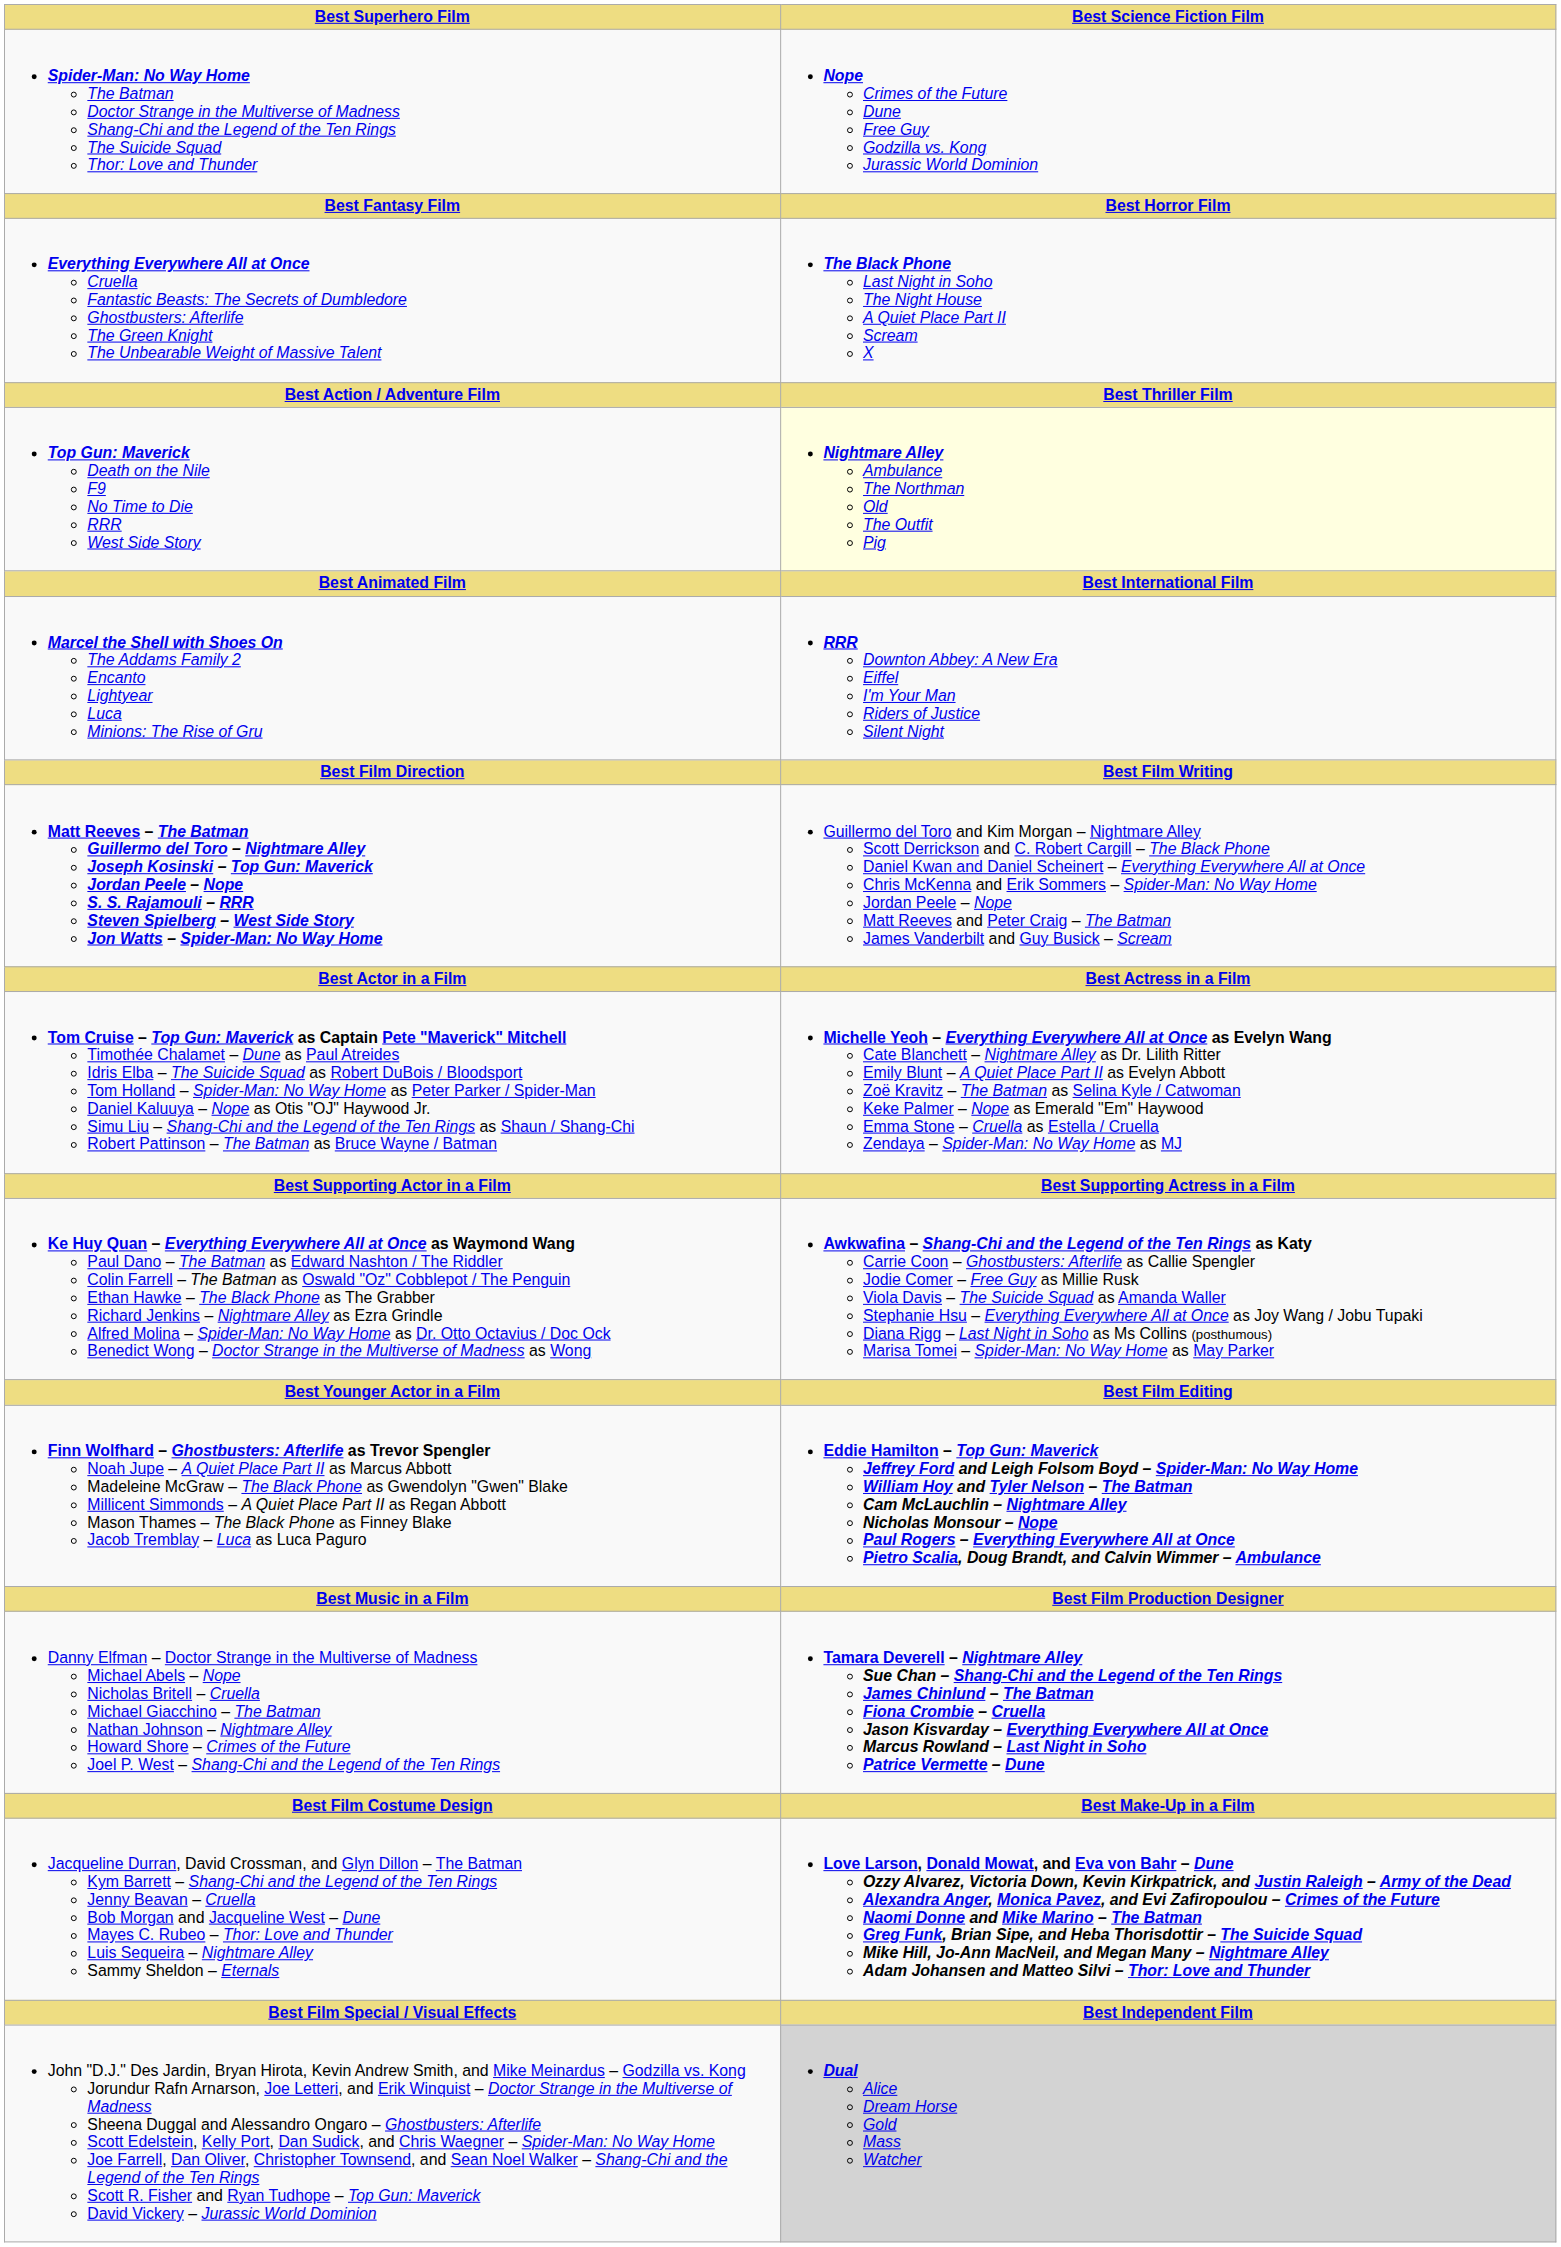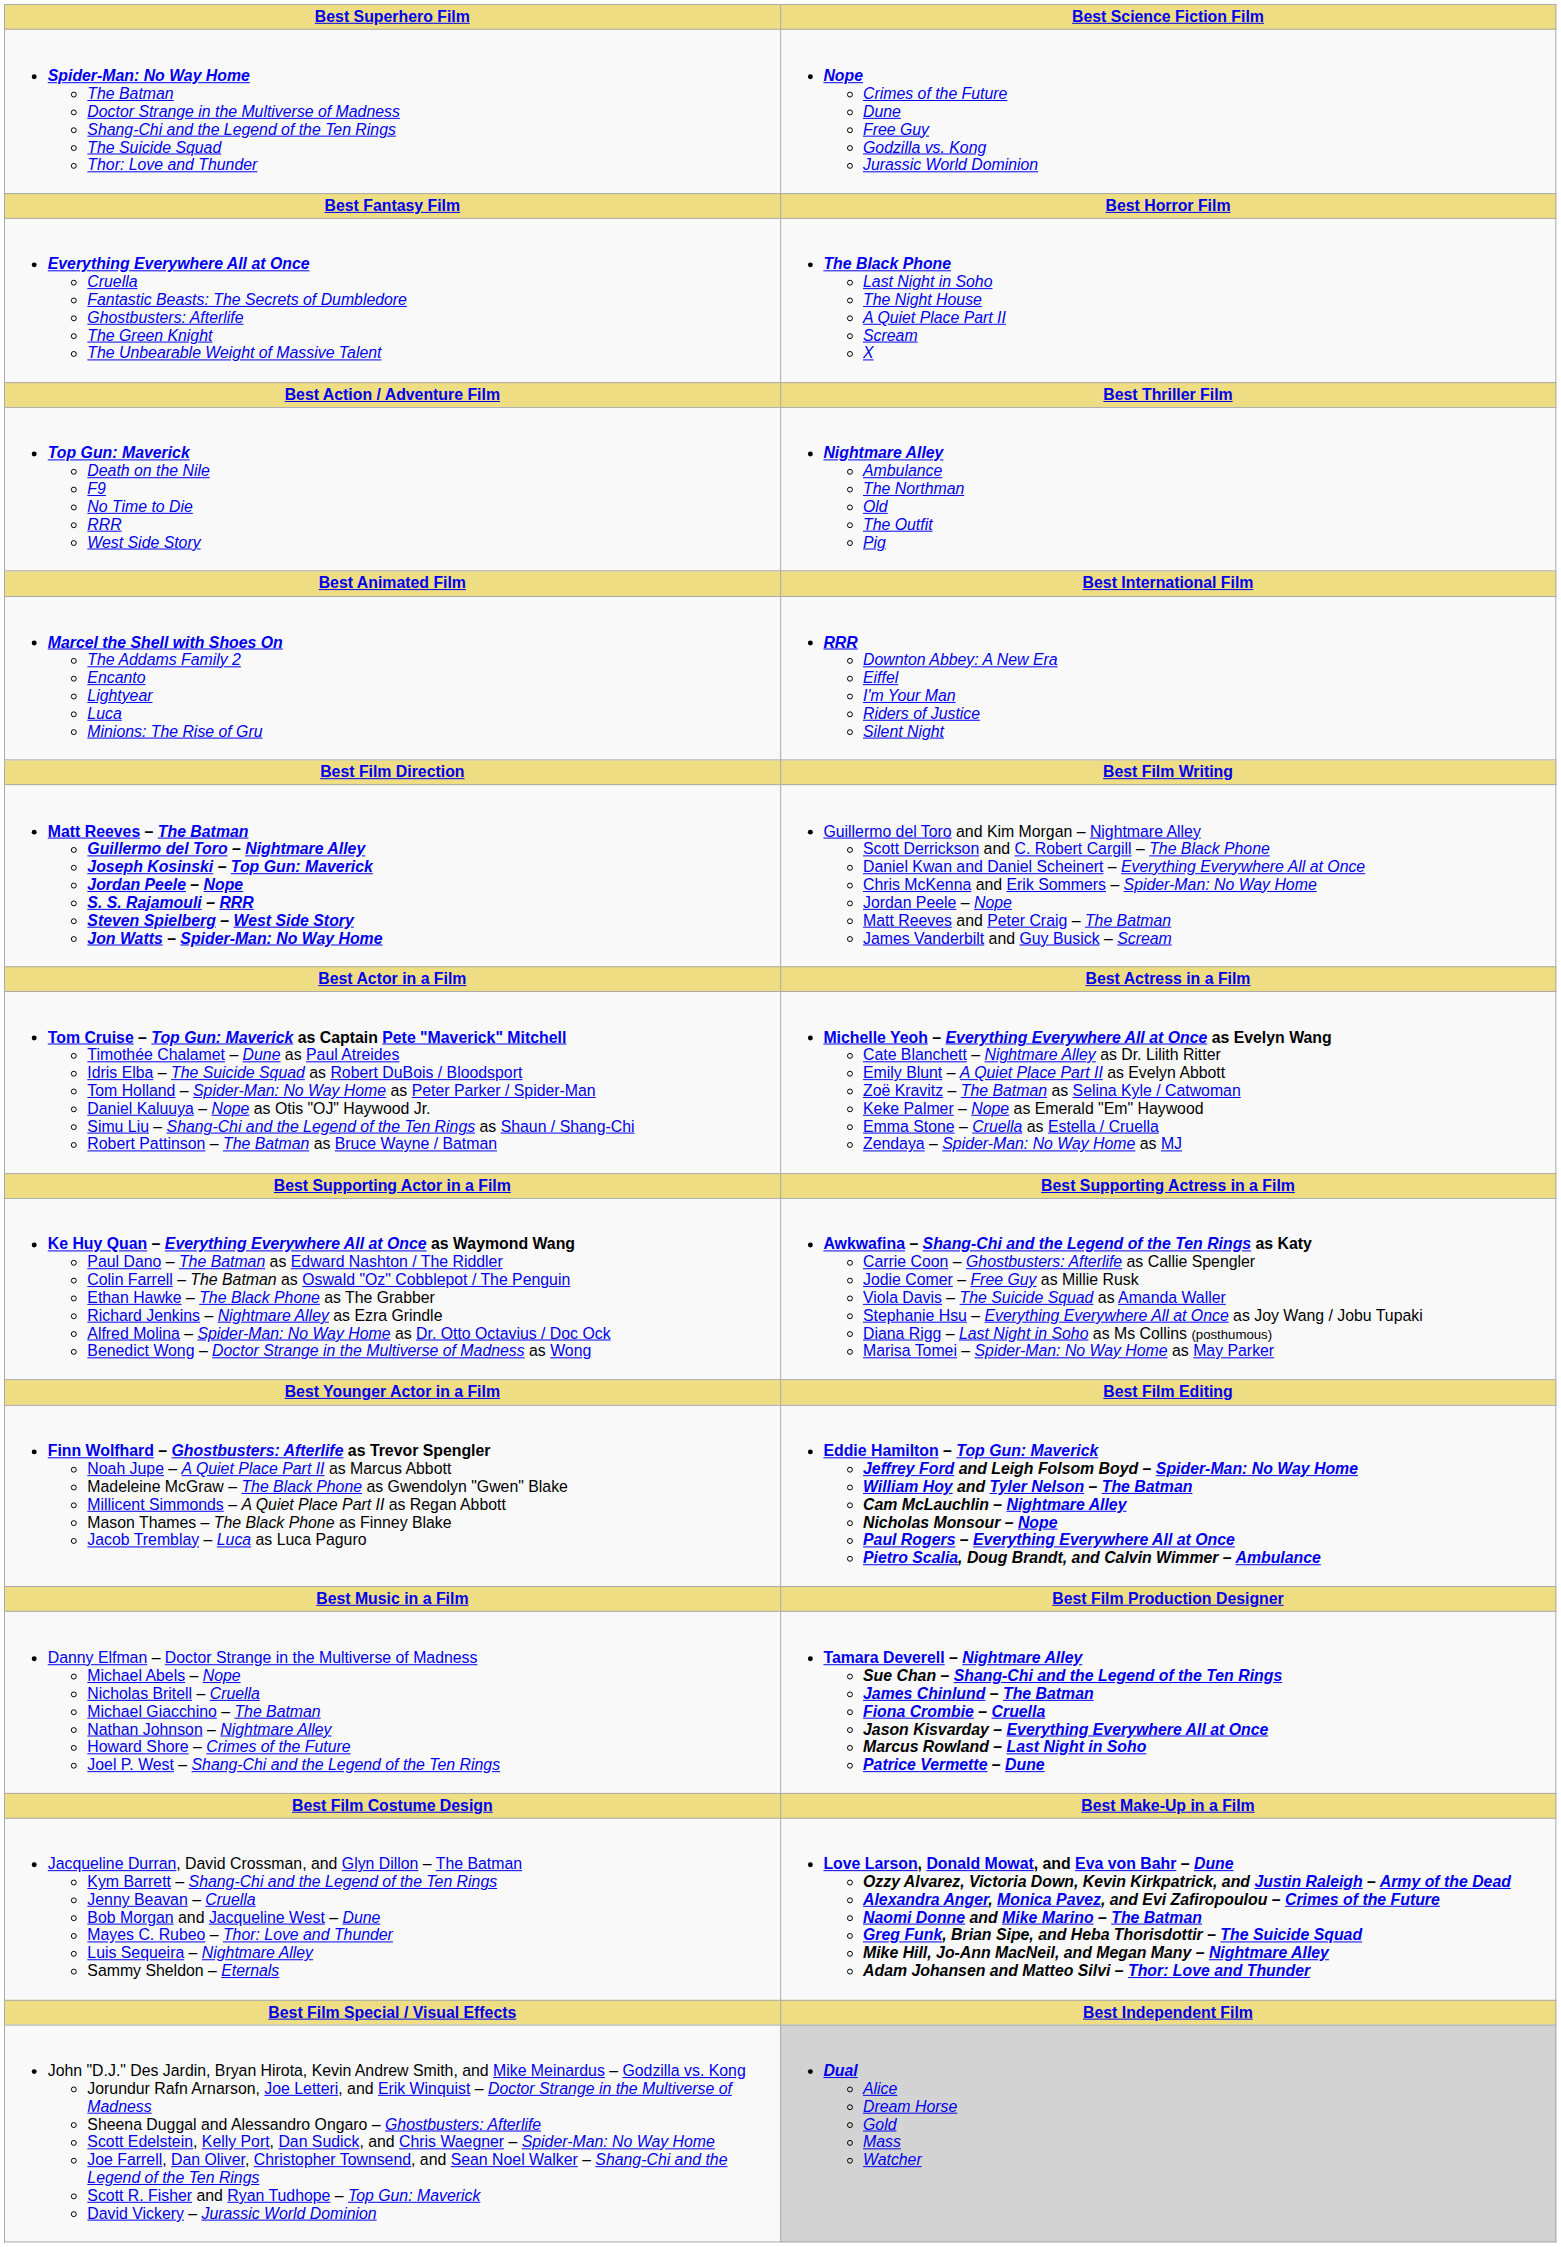(1168, 498) lightyellow background -> (1168, 498) no background
